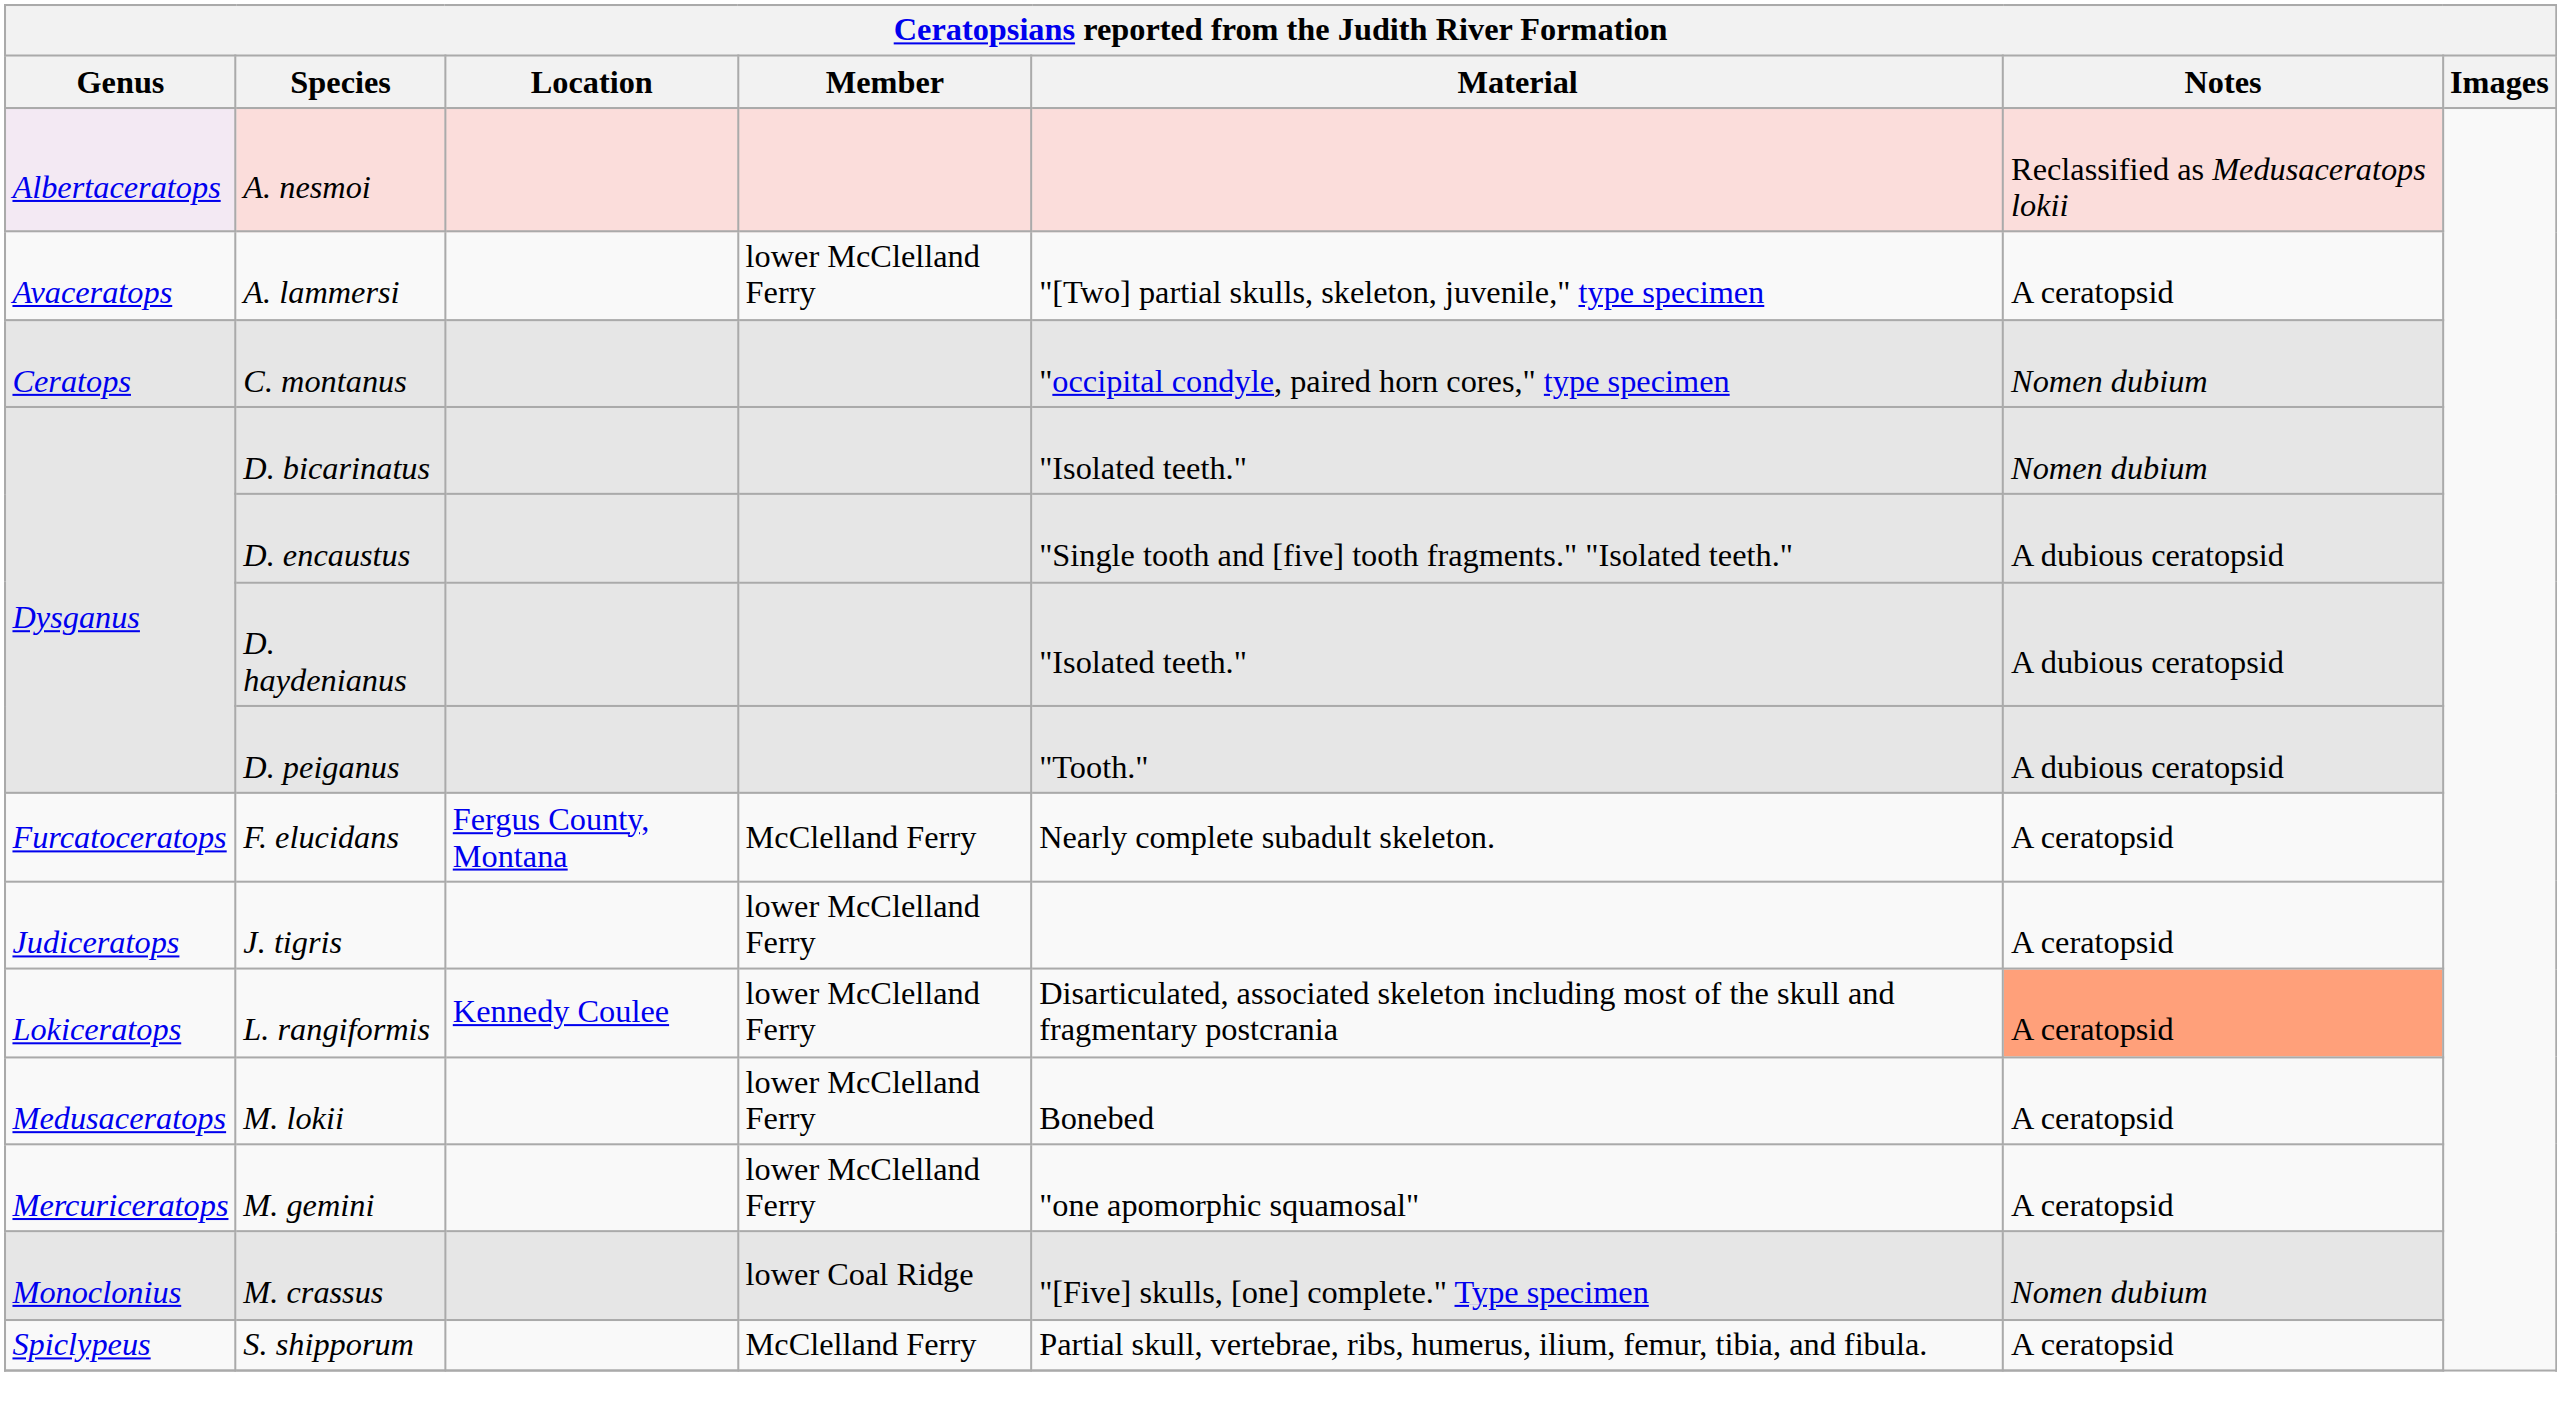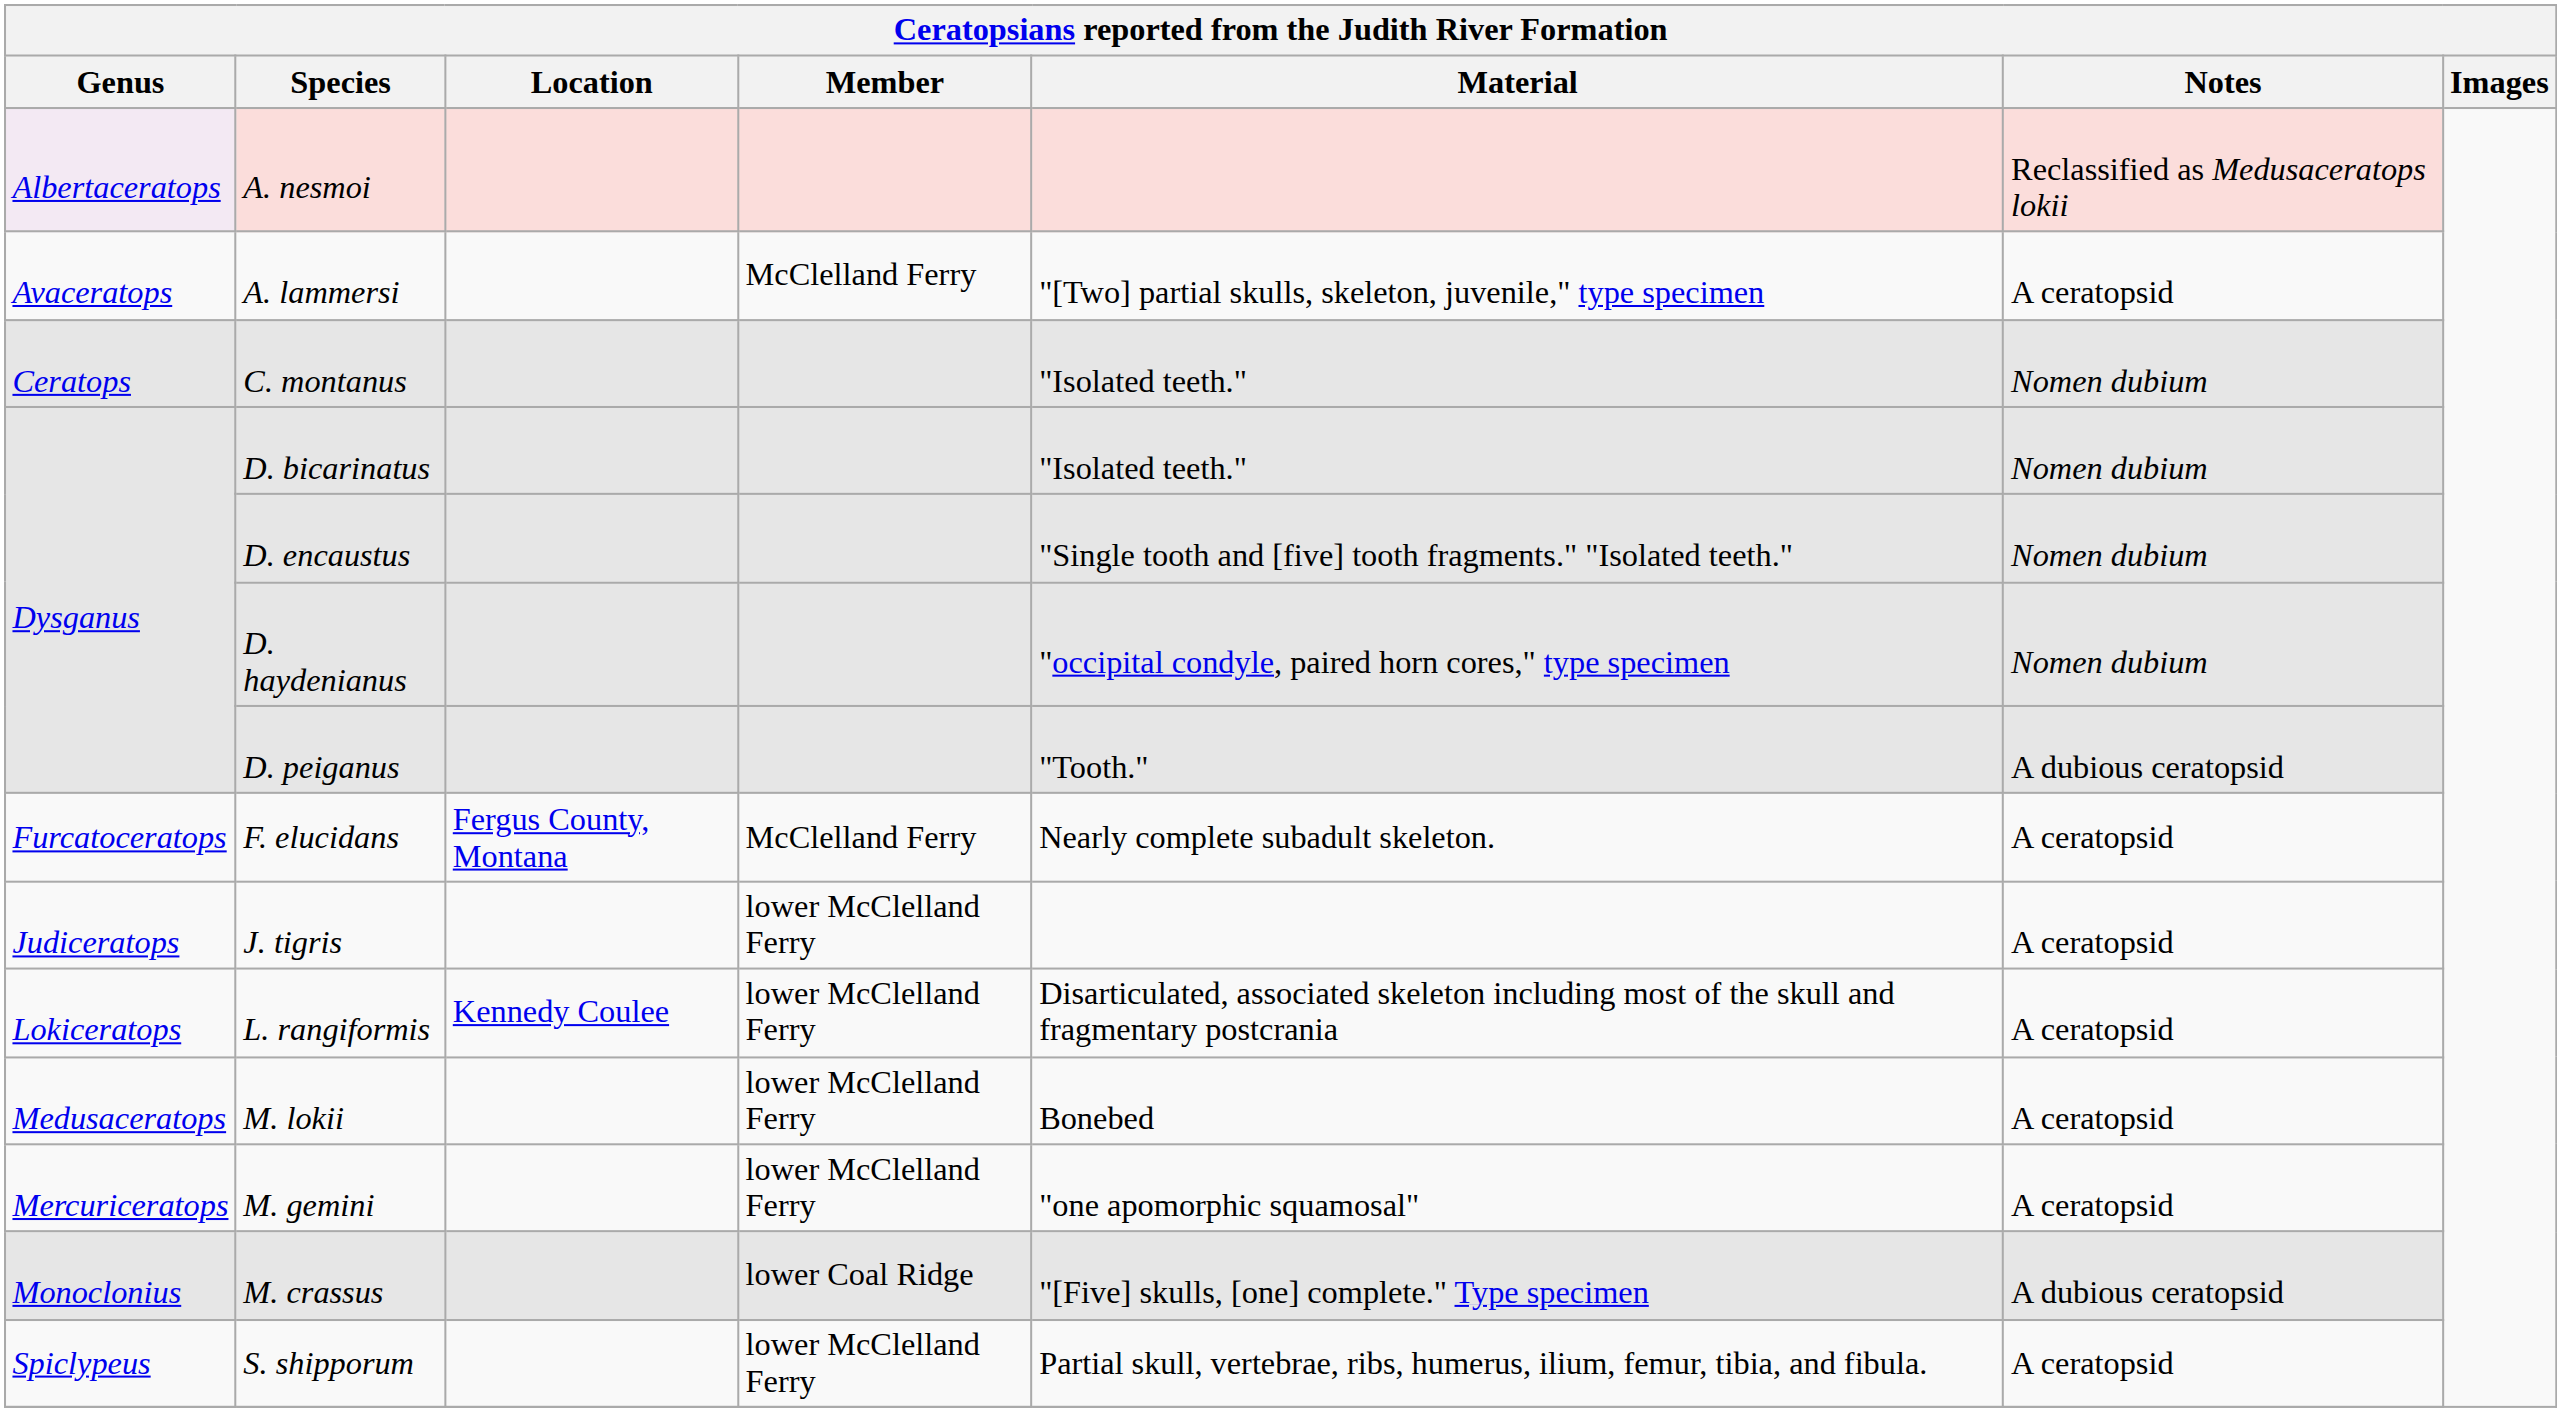(863, 274) lower McClelland Ferry -> (861, 274) McClelland Ferry
(1384, 380) "occipital condyle, paired horn cores," type specimen -> (1143, 380) "Isolated teeth."
(2148, 555) A dubious ceratopsid -> (2109, 555) Nomen dubium
(1143, 661) "Isolated teeth." -> (1384, 661) "occipital condyle, paired horn cores," type specimen
(2148, 661) A dubious ceratopsid -> (2109, 661) Nomen dubium
(2092, 1030) lightsalmon background -> (2092, 1030) no background
(2109, 1293) Nomen dubium -> (2148, 1293) A dubious ceratopsid
(861, 1344) McClelland Ferry -> (863, 1362) lower McClelland Ferry
